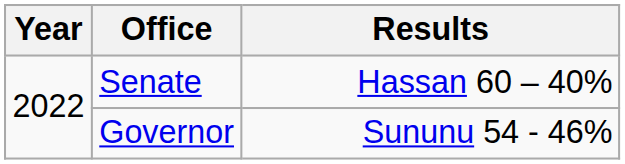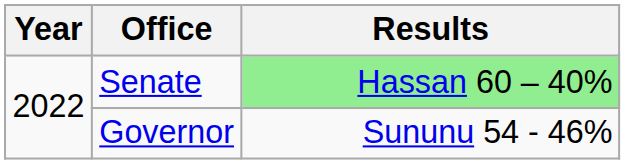(485, 81) no background -> (485, 81) lightgreen background
